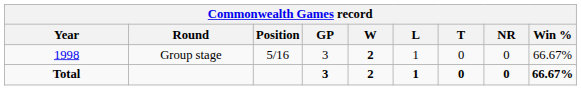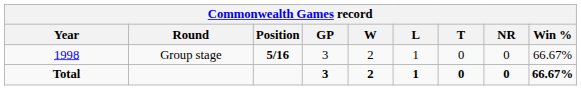(278, 54) normal -> (278, 54) bold
(370, 54) bold -> (370, 54) normal
